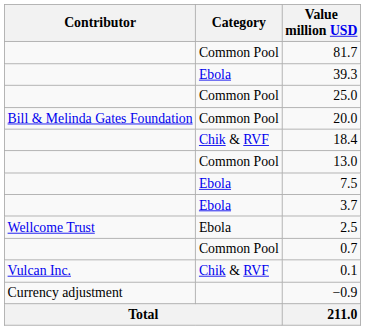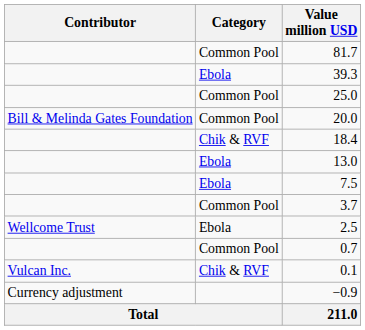(239, 161) Common Pool -> (215, 161) Ebola
(215, 205) Ebola -> (239, 205) Common Pool
